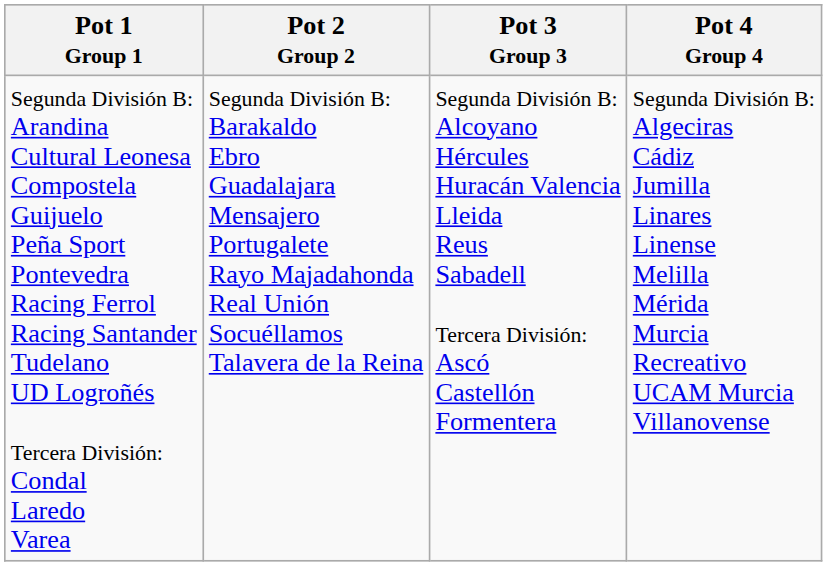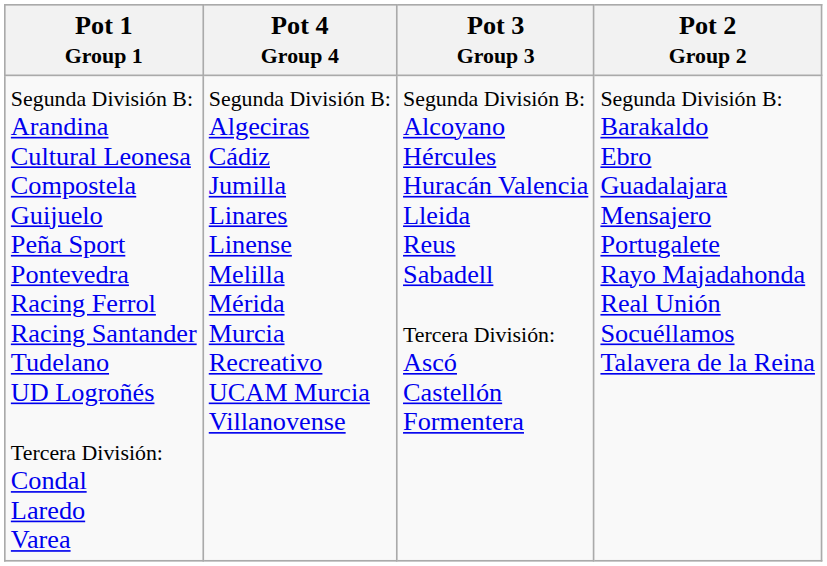columns swapped: (316, 40) <-> (724, 40)
